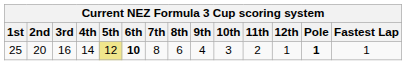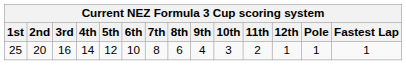(111, 50) khaki background -> (111, 50) no background
(134, 50) bold -> (134, 50) normal
(316, 50) bold -> (316, 50) normal
